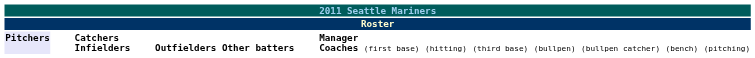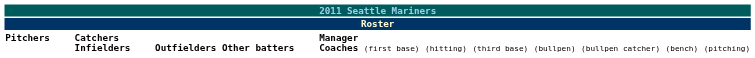(28, 38) lavender background -> (28, 38) no background
